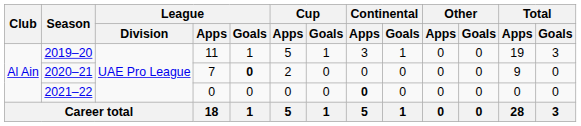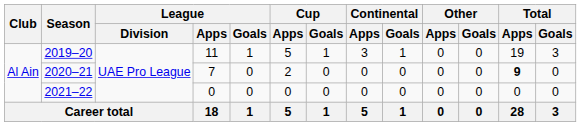(250, 72) bold -> (250, 72) normal
(517, 72) normal -> (517, 72) bold
(364, 92) bold -> (364, 92) normal
